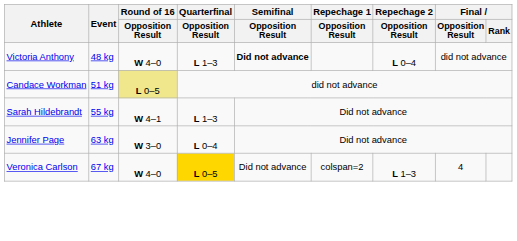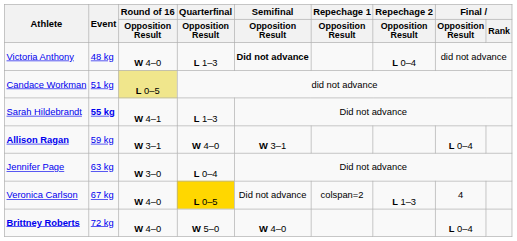(102, 112) normal -> (103, 112) bold
+ row: (38, 140)
+ row: (43, 223)
